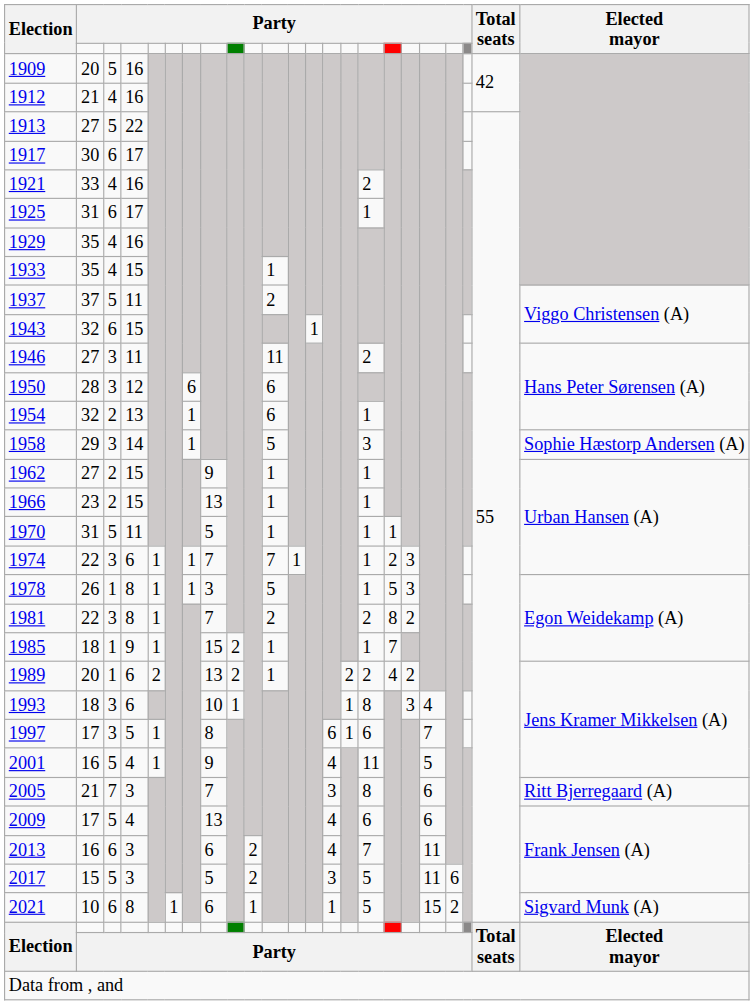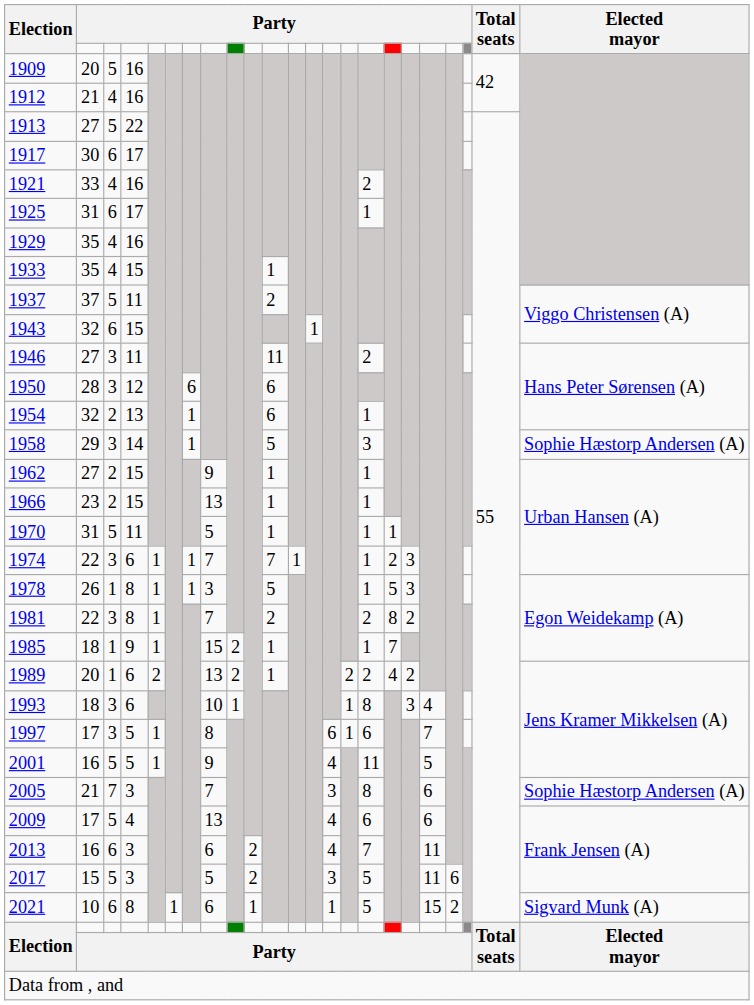(130, 762) 4 -> (130, 762) 5
(598, 791) Ritt Bjerregaard (A) -> (634, 791) Sophie Hæstorp Andersen (A)
